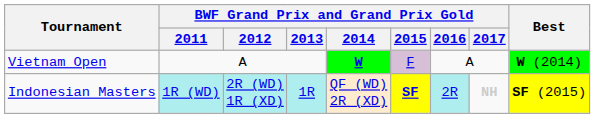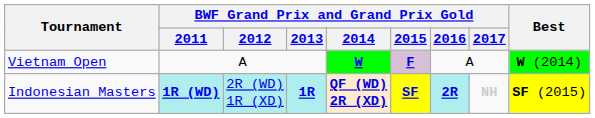(410, 62) normal -> (410, 62) bold
(191, 93) normal -> (191, 93) bold
(307, 93) normal -> (307, 93) bold
(359, 93) normal -> (359, 93) bold
(450, 93) normal -> (450, 93) bold
